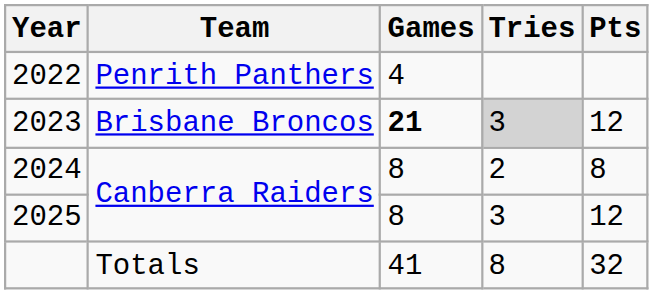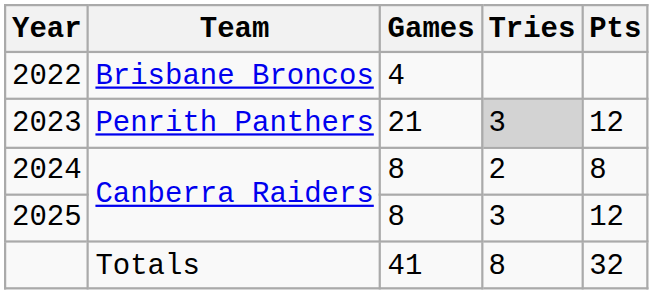(235, 76) Penrith Panthers -> (235, 76) Brisbane Broncos
(235, 123) Brisbane Broncos -> (235, 123) Penrith Panthers
(405, 123) bold -> (405, 123) normal
